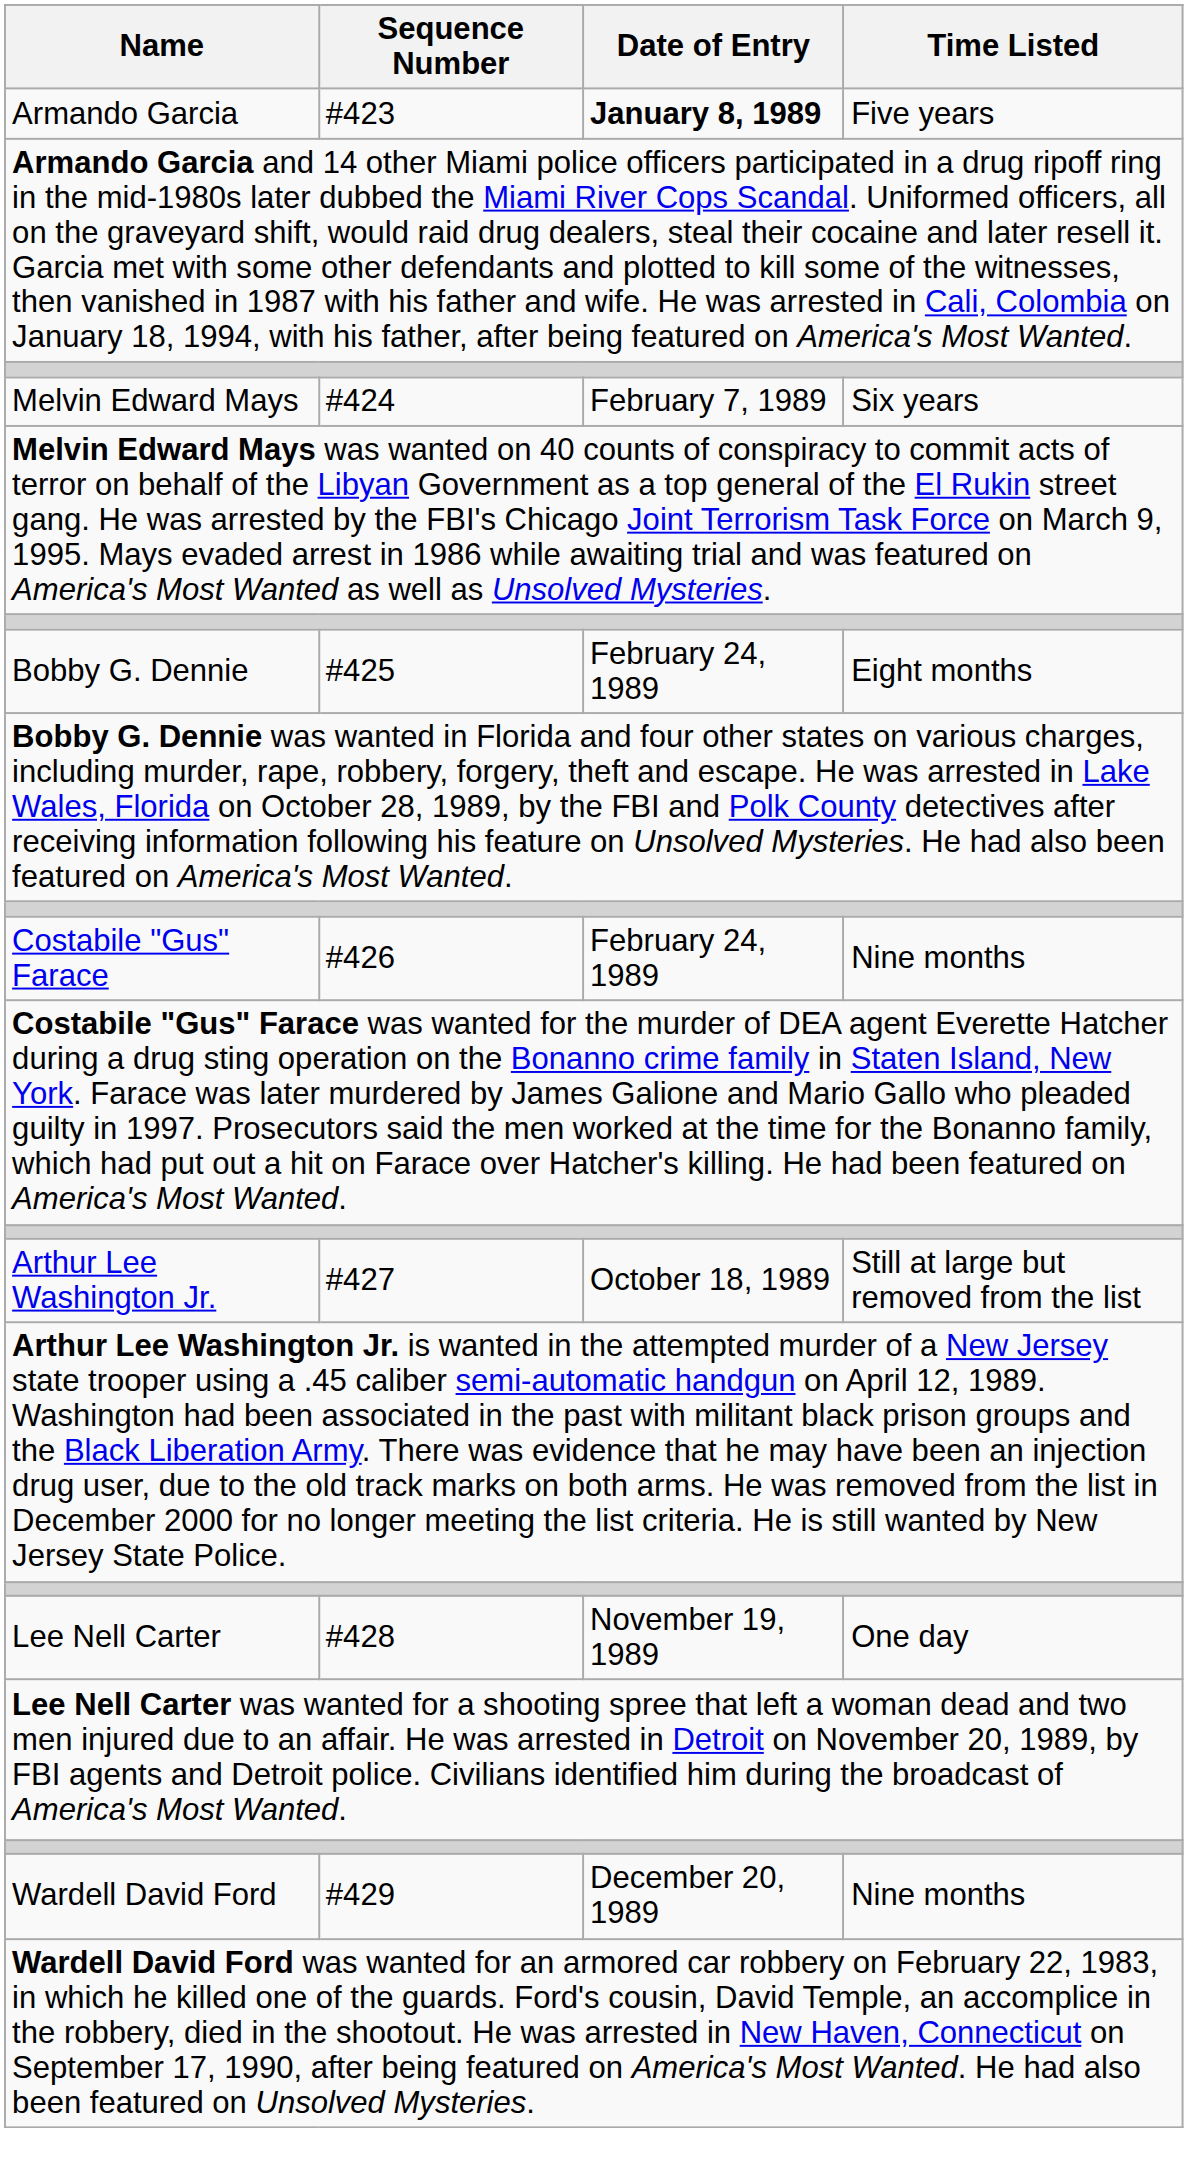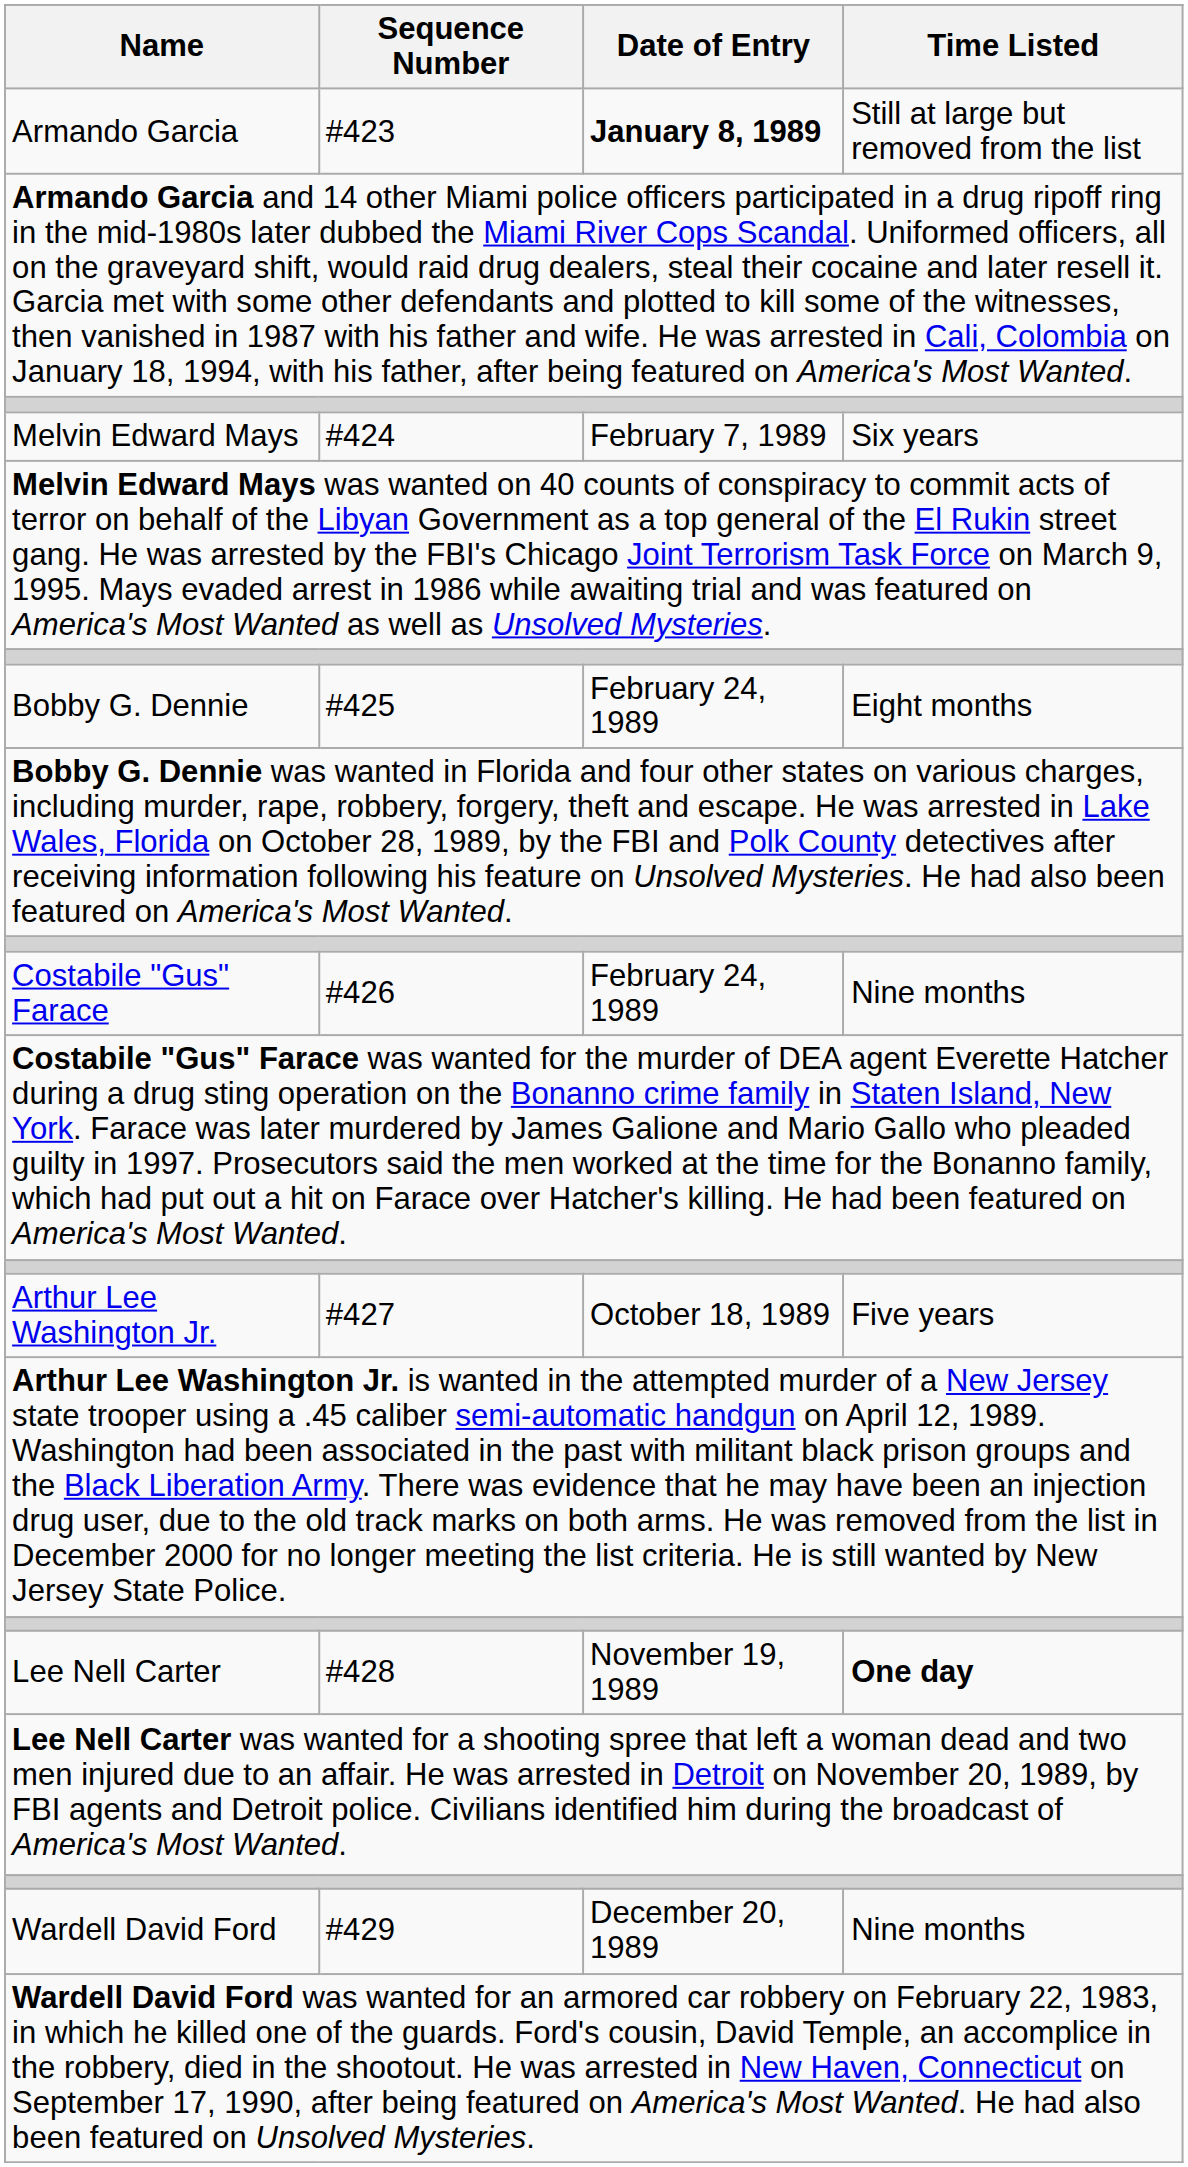(923, 113) Five years -> (996, 130) Still at large but removed from the list
(996, 1280) Still at large but removed from the list -> (923, 1315) Five years
(910, 1637) normal -> (912, 1672) bold
